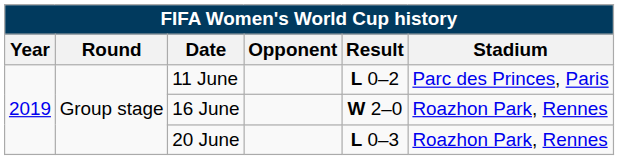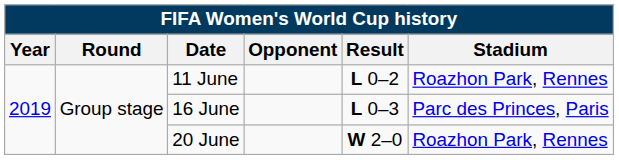(511, 79) Parc des Princes, Paris -> (510, 79) Roazhon Park, Rennes
(375, 109) W 2–0 -> (375, 109) L 0–3
(510, 109) Roazhon Park, Rennes -> (511, 109) Parc des Princes, Paris
(375, 139) L 0–3 -> (375, 139) W 2–0
